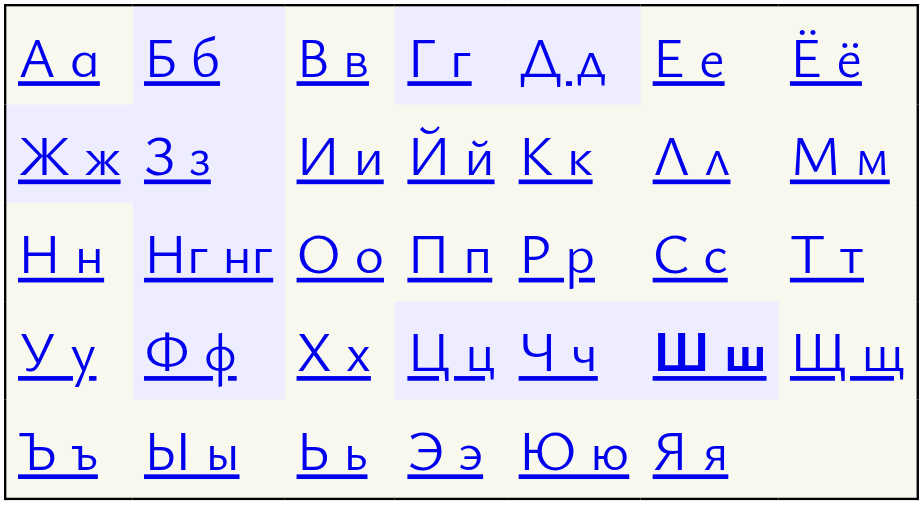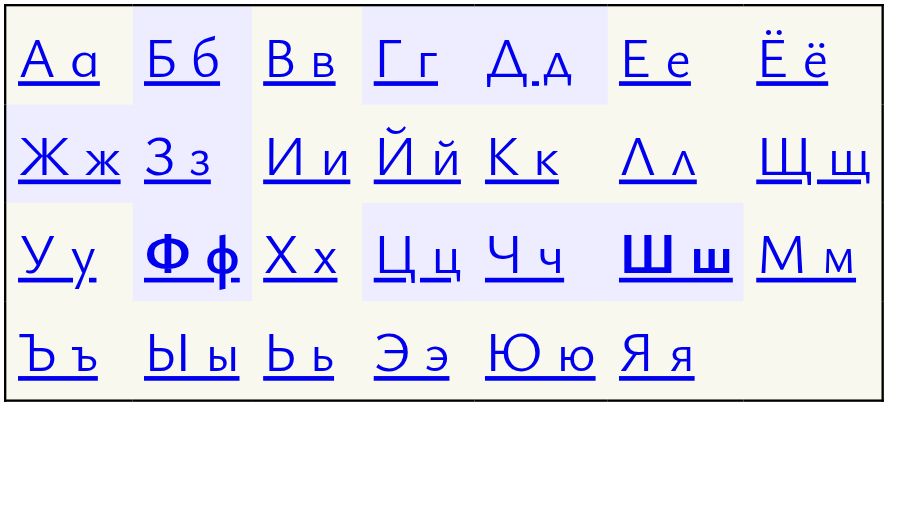(840, 154) М м -> (814, 154) Щ щ
- row: (61, 252)
(190, 350) normal -> (192, 252) bold
(847, 350) Щ щ -> (806, 252) М м
